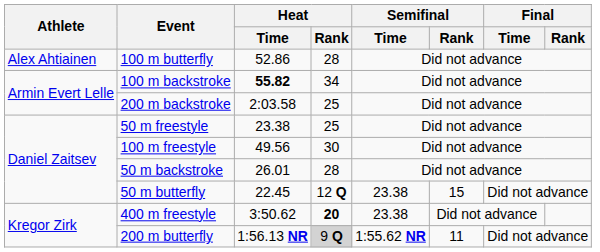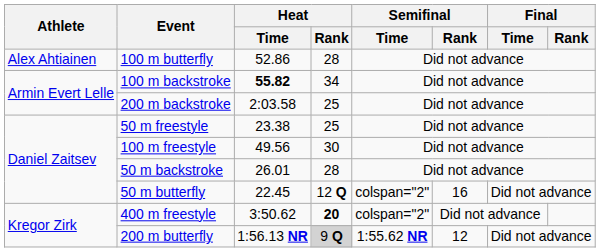(391, 192) 23.38 -> (392, 192) colspan="2"
(457, 192) 15 -> (460, 192) 16
(391, 215) 23.38 -> (392, 215) colspan="2"
(457, 237) 11 -> (460, 237) 12
